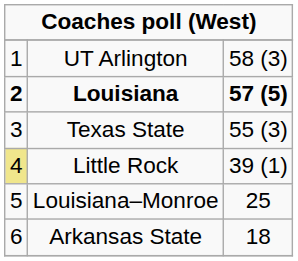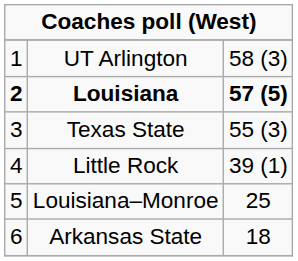(16, 165) khaki background -> (16, 165) no background
